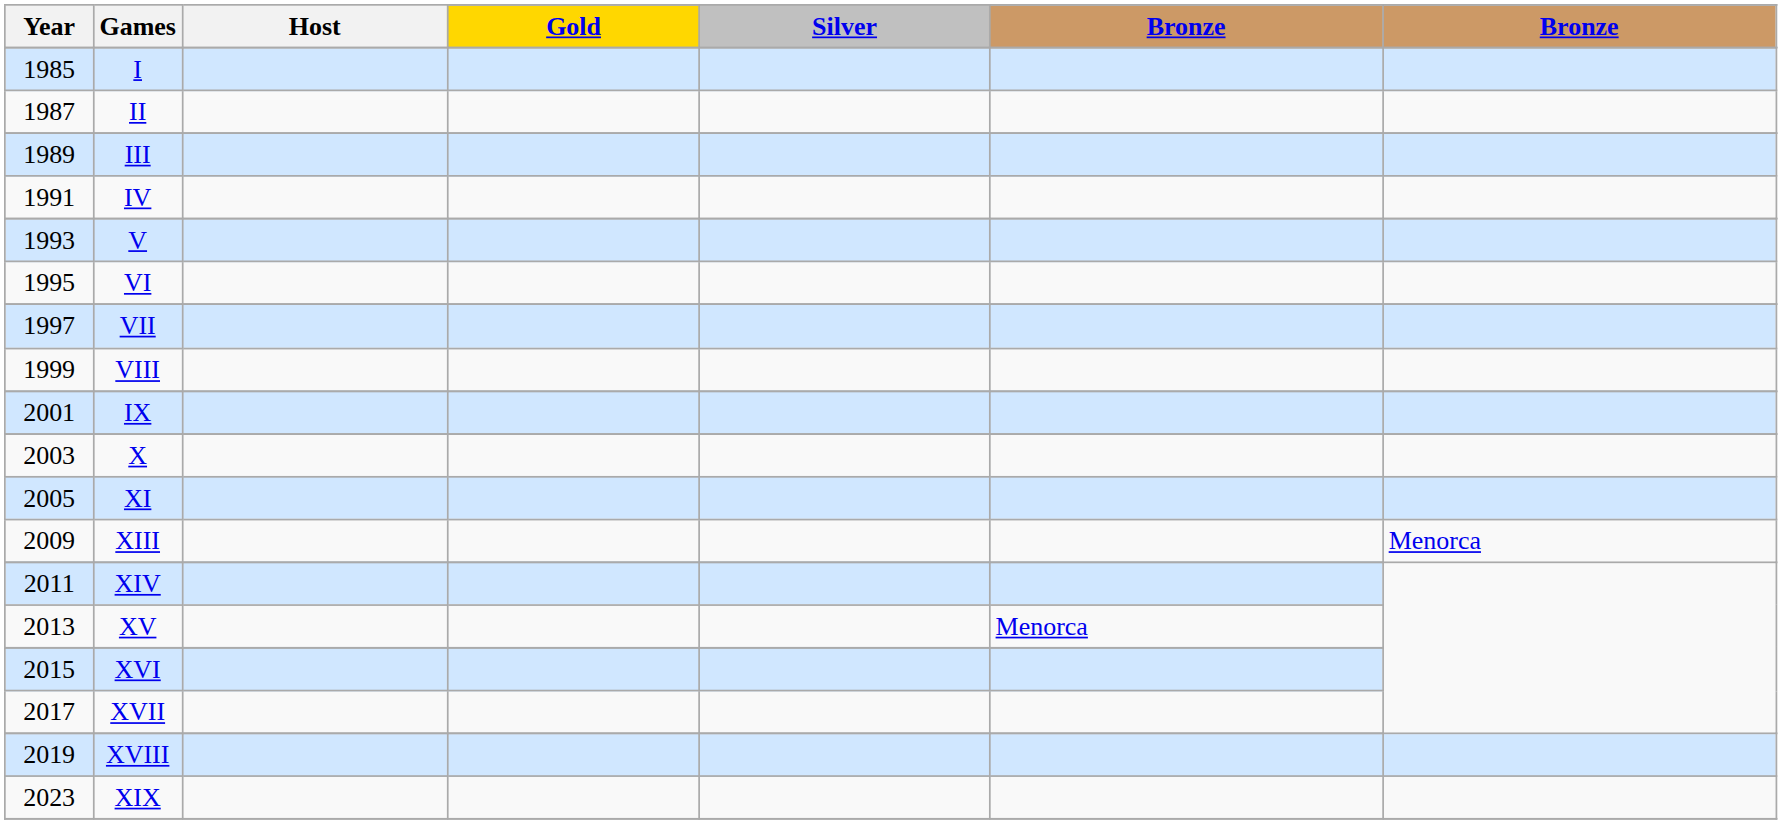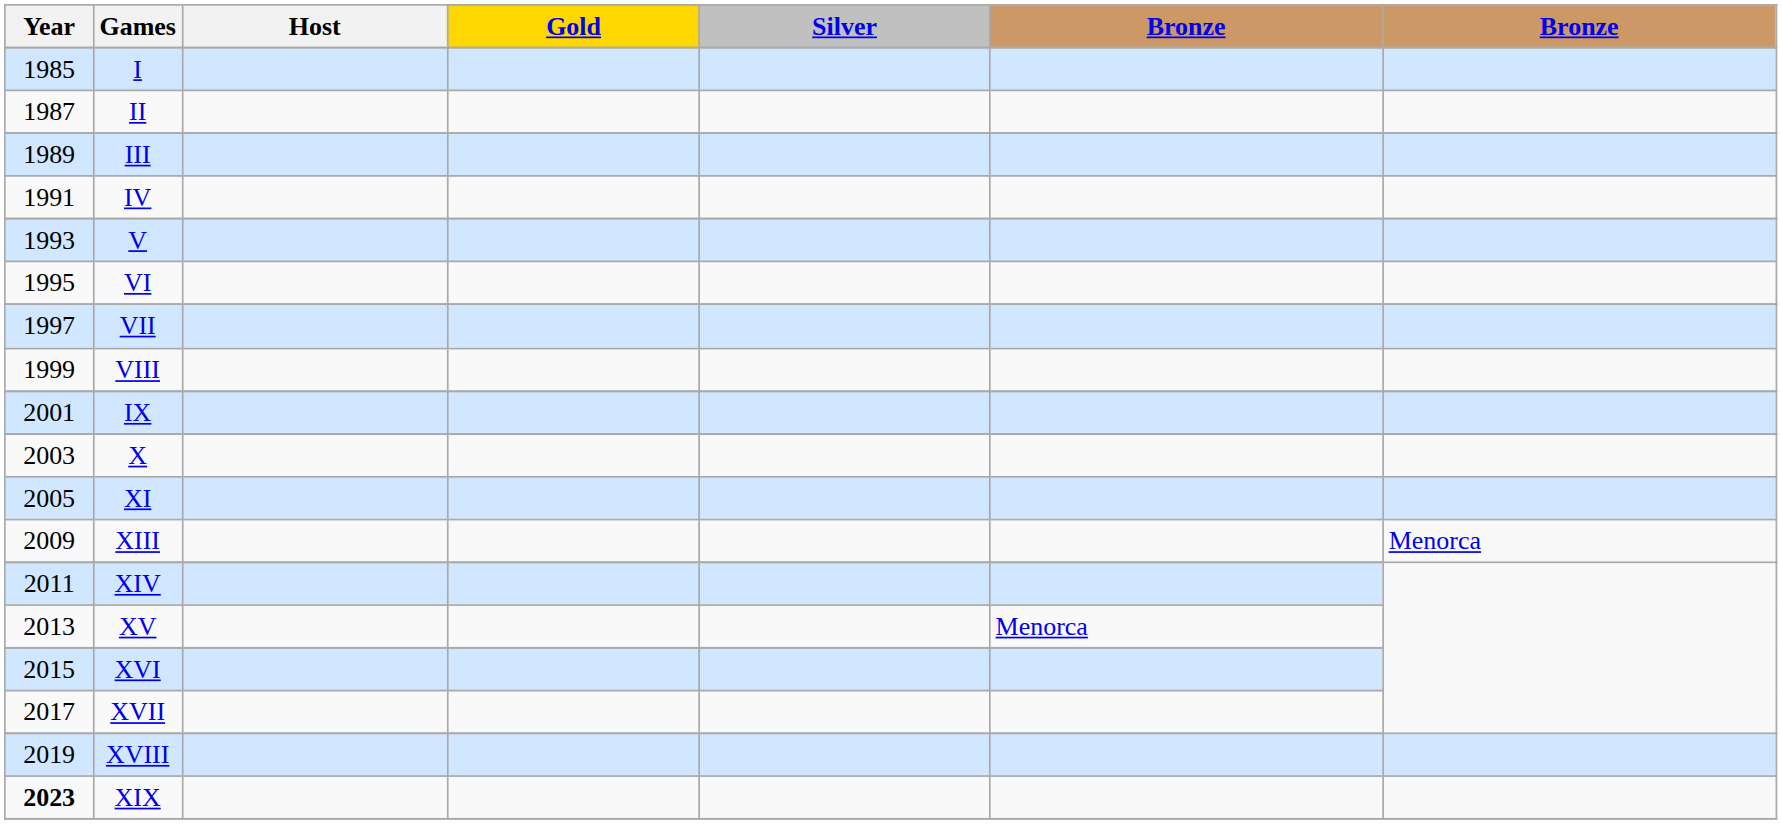(49, 797) normal -> (49, 797) bold
